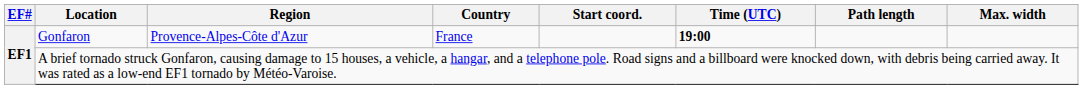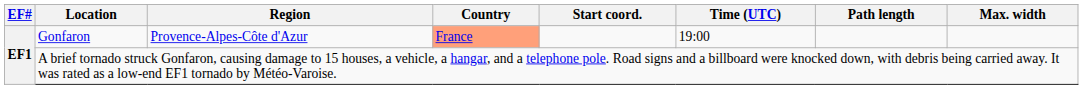(454, 36) no background -> (454, 36) lightsalmon background
(695, 36) bold -> (694, 36) normal
